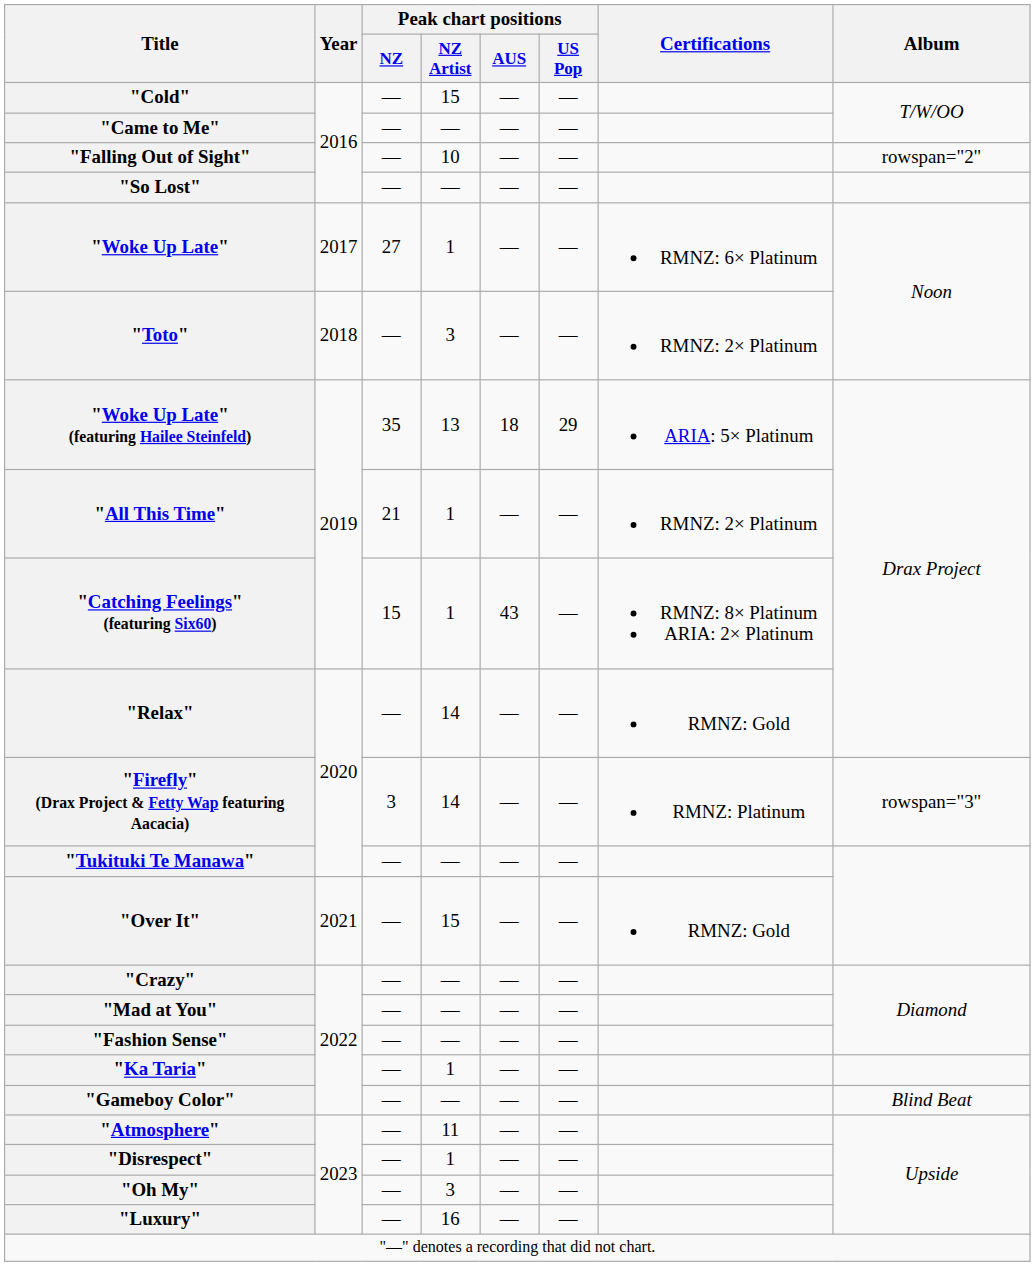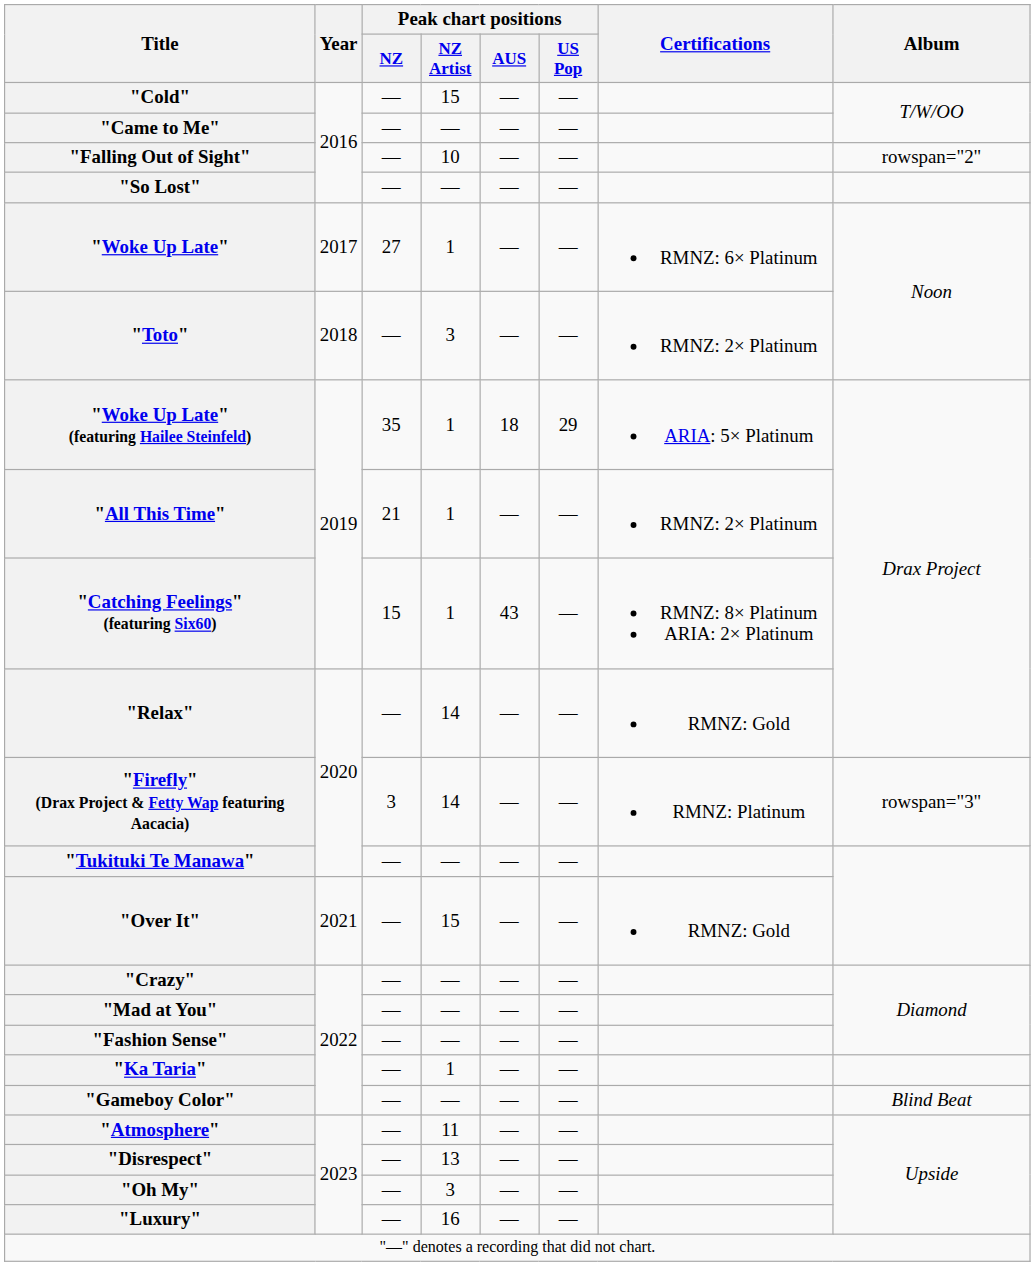(450, 424) 13 -> (450, 424) 1
(450, 1159) 1 -> (450, 1159) 13
